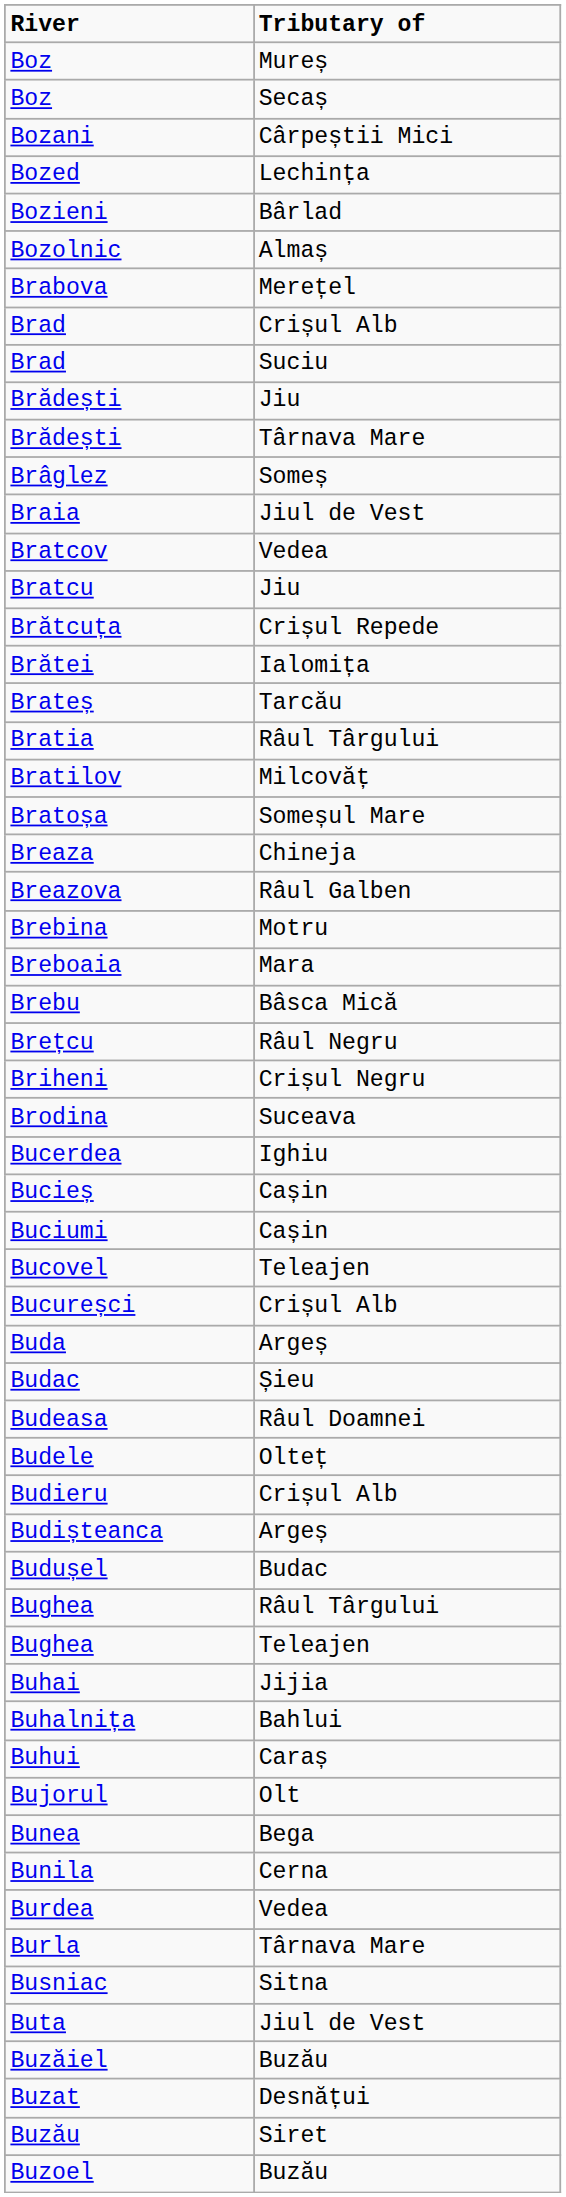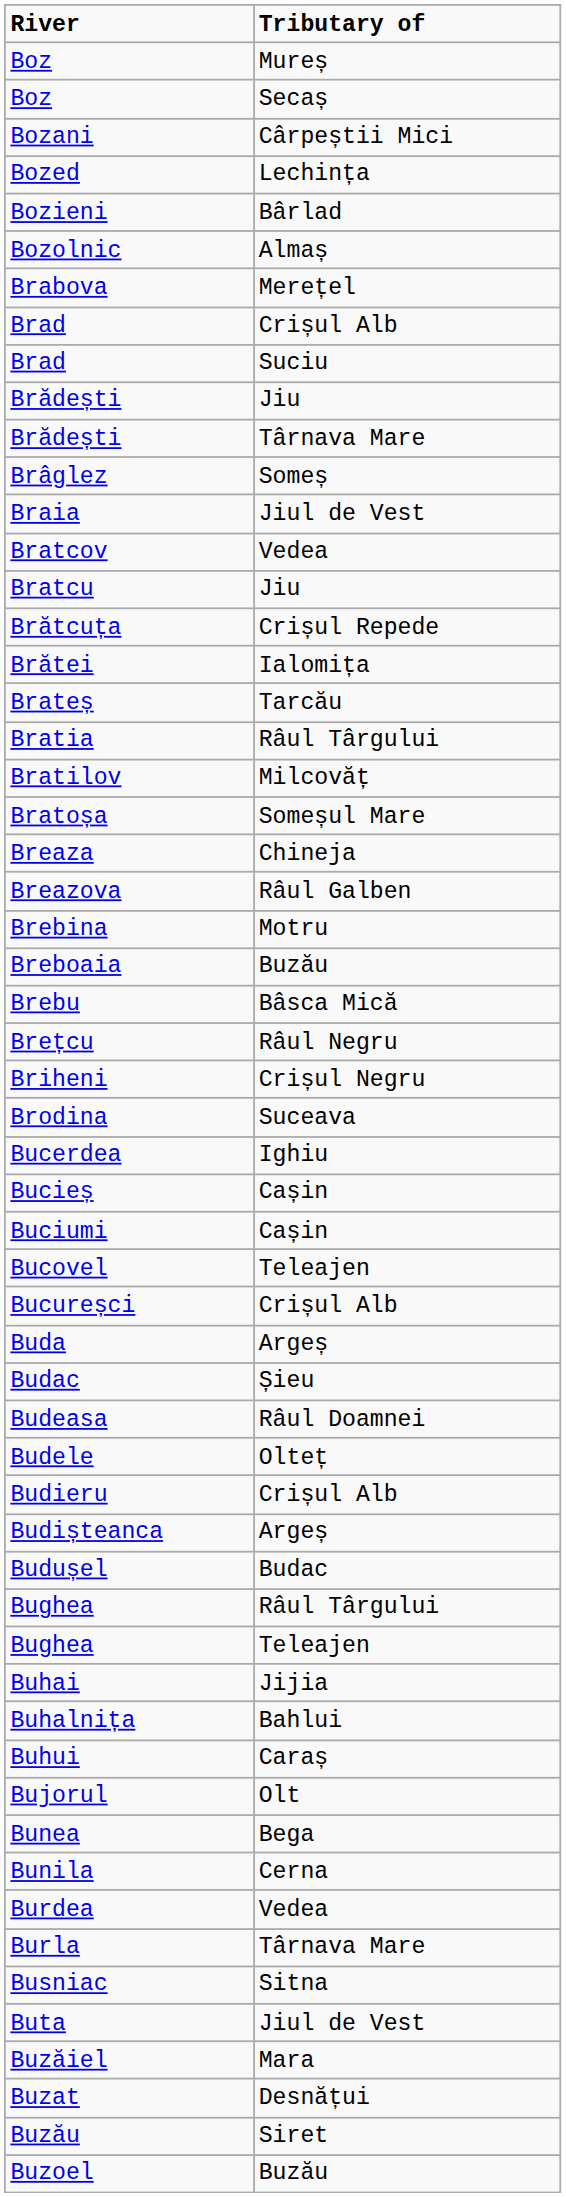(287, 967) Mara -> (293, 967) Buzău
(293, 2060) Buzău -> (287, 2060) Mara
